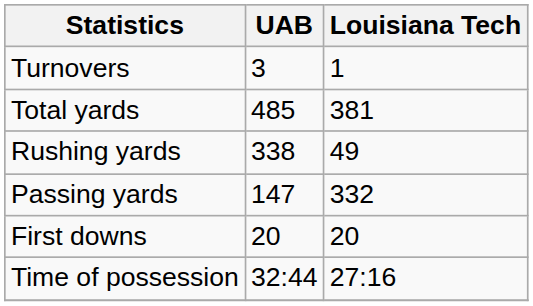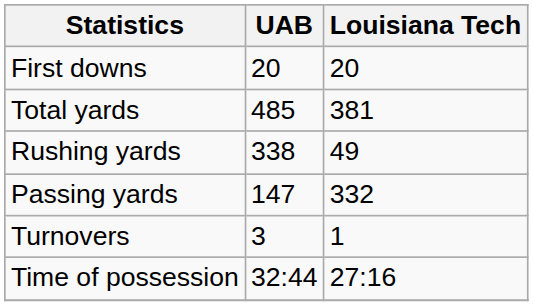rows swapped: (79, 236) <-> (70, 67)
